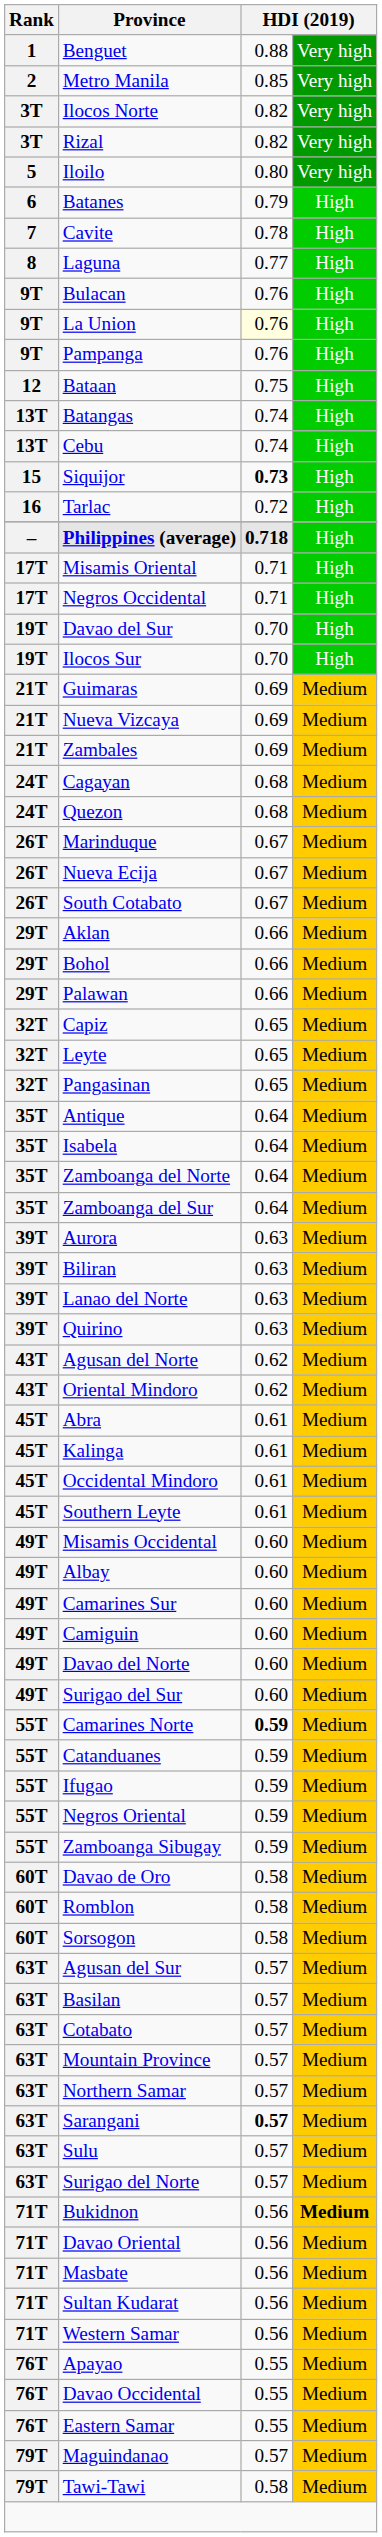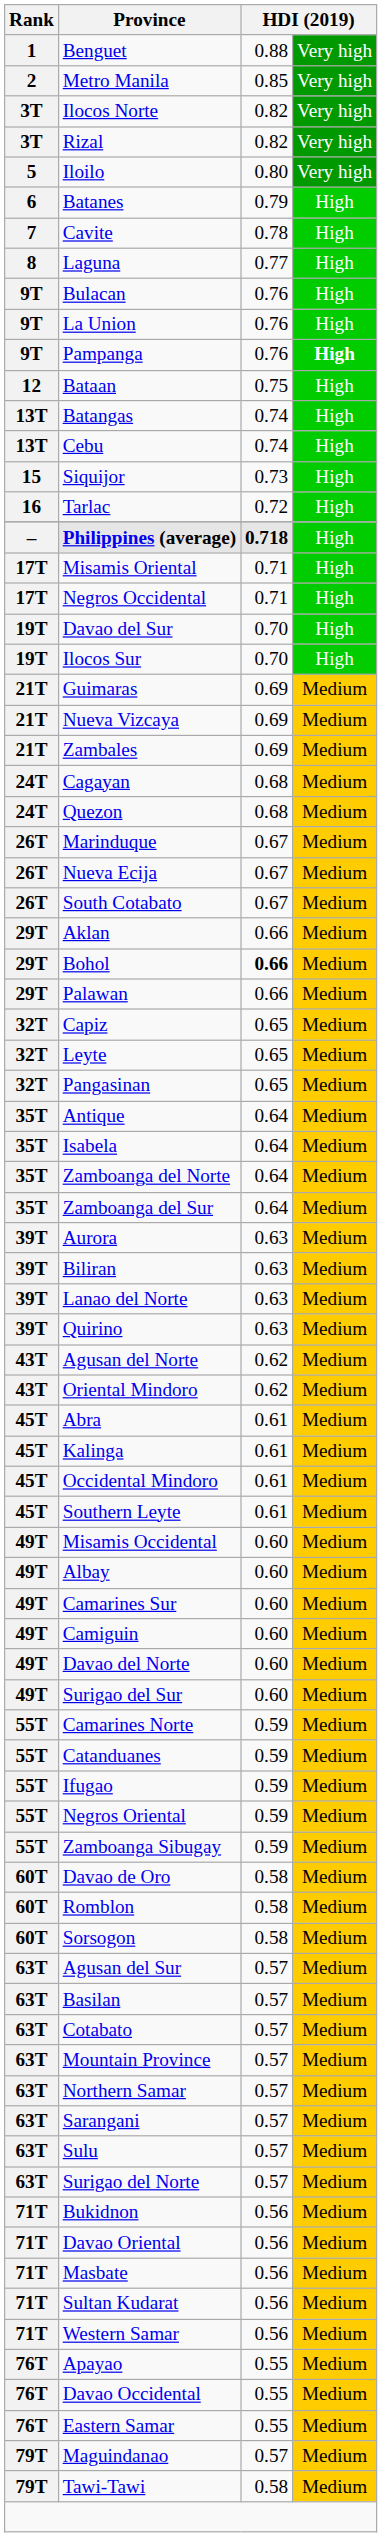(271, 324) lightyellow background -> (271, 324) no background
(335, 354) normal -> (335, 354) bold
(271, 476) bold -> (271, 476) normal
(271, 963) normal -> (271, 963) bold
(271, 1724) bold -> (271, 1724) normal
(271, 2120) bold -> (271, 2120) normal
(335, 2212) bold -> (335, 2212) normal
